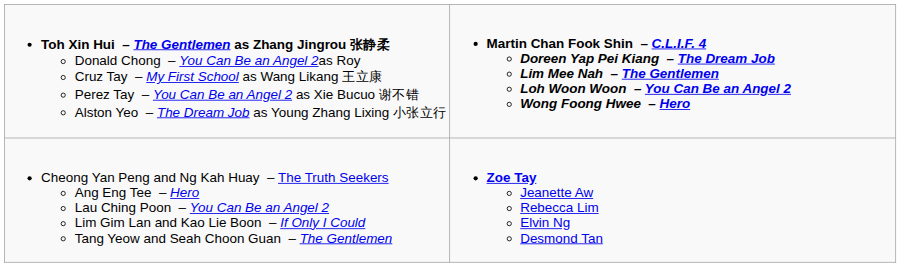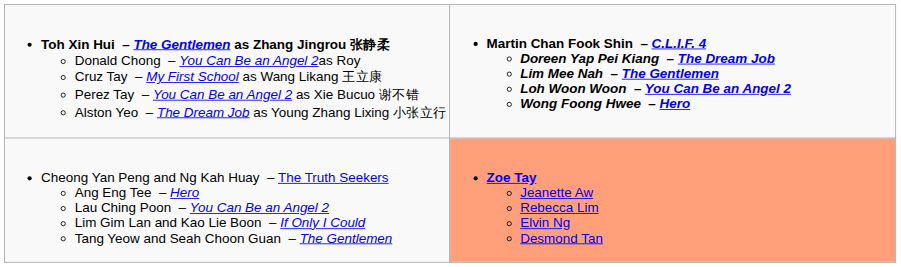(673, 208) no background -> (673, 208) lightsalmon background
